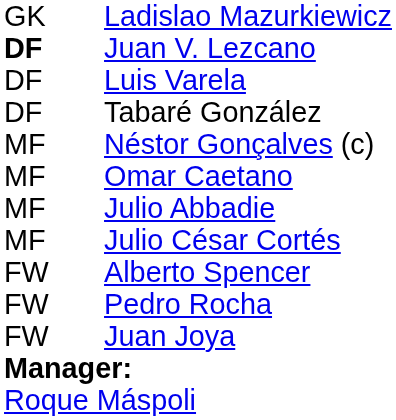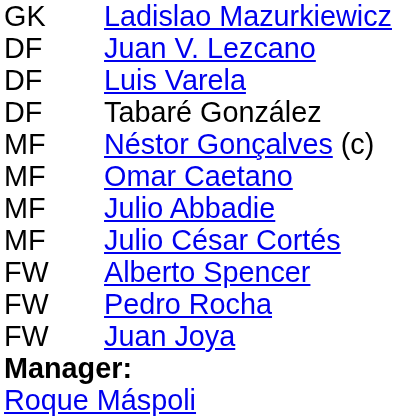(23, 48) bold -> (23, 48) normal
